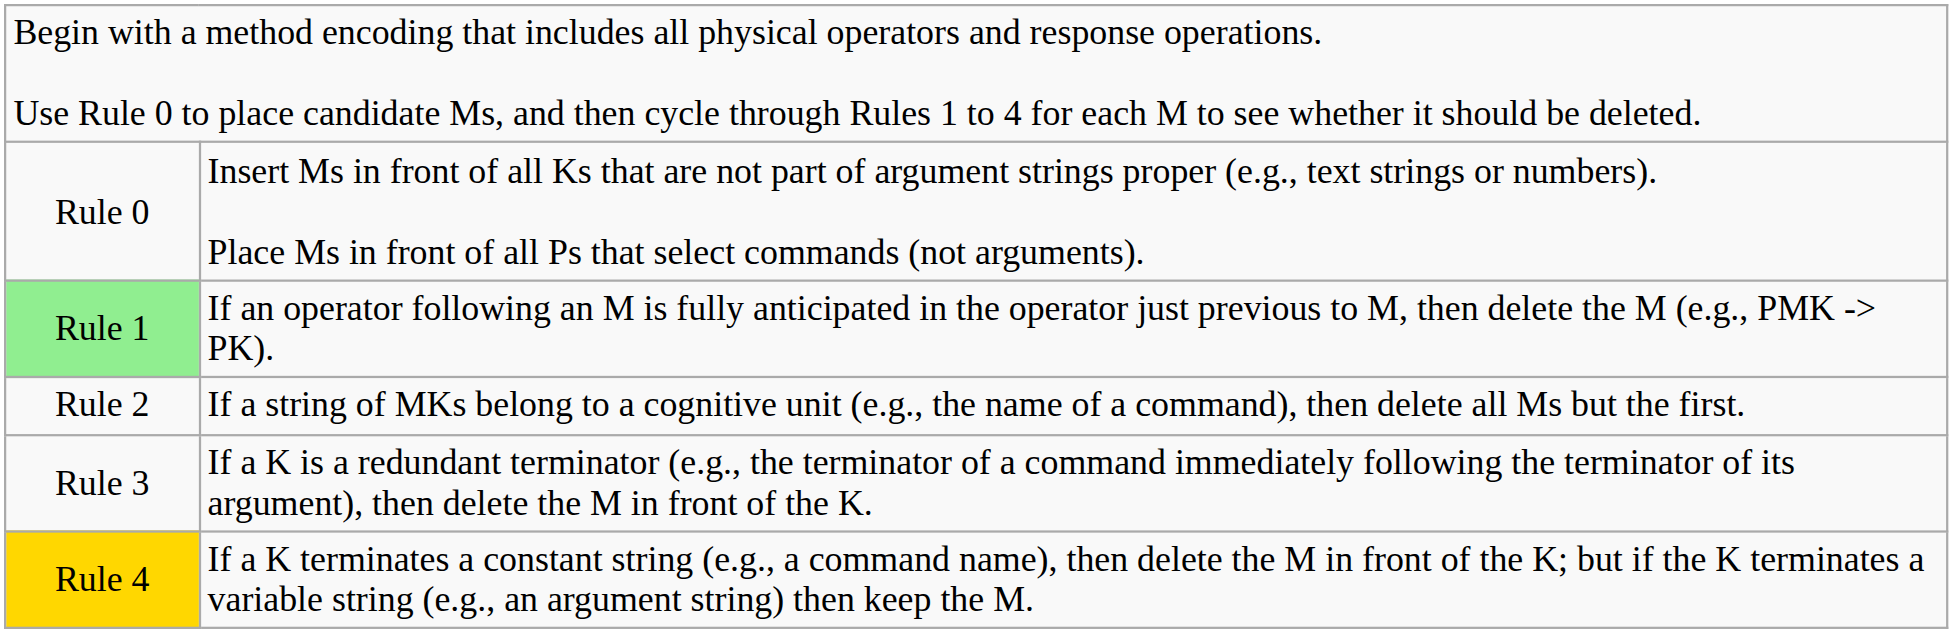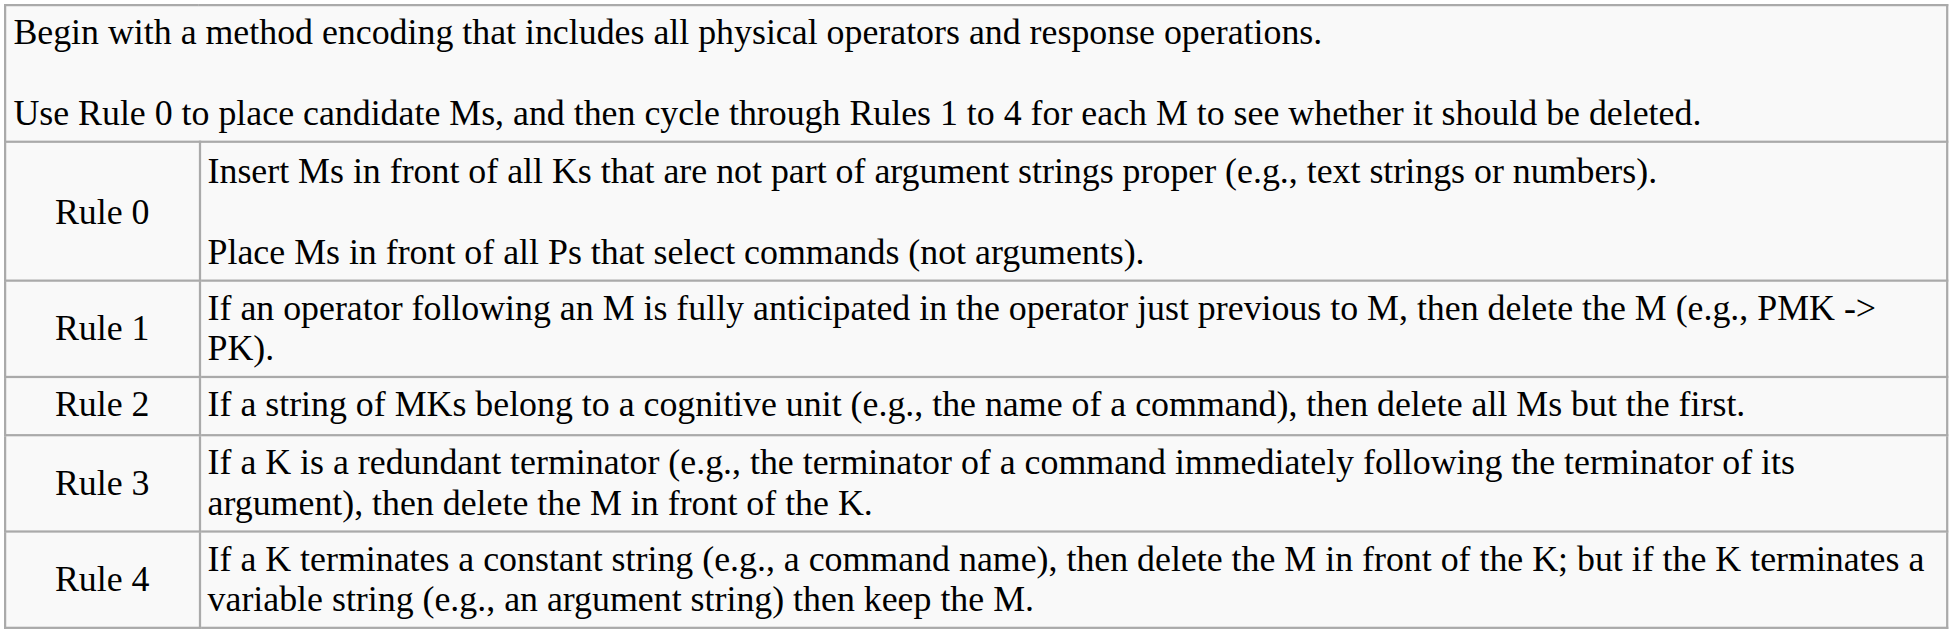(102, 328) lightgreen background -> (102, 328) no background
(102, 579) gold background -> (102, 579) no background
